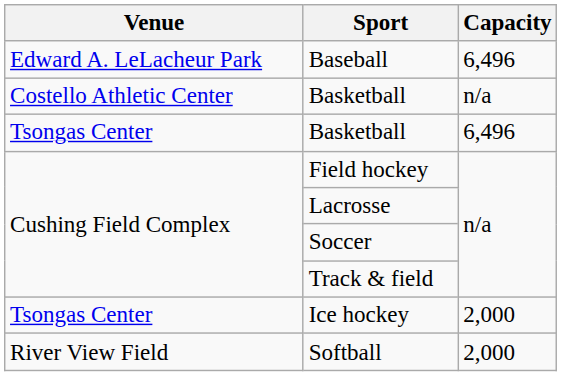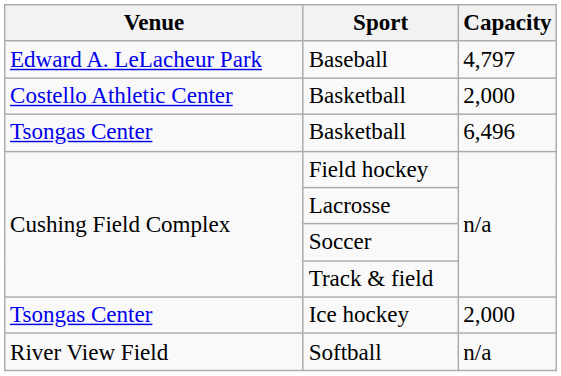(489, 59) 6,496 -> (489, 59) 4,797
(477, 95) n/a -> (489, 95) 2,000
(489, 351) 2,000 -> (477, 351) n/a
